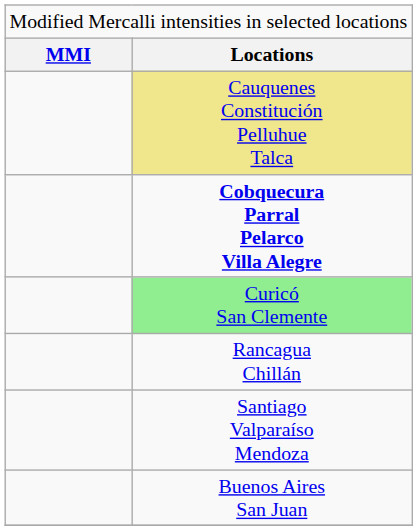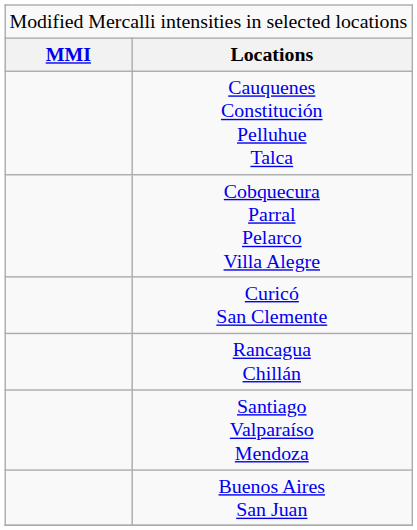(272, 122) khaki background -> (272, 122) no background
(272, 225) bold -> (272, 225) normal
(272, 305) lightgreen background -> (272, 305) no background
